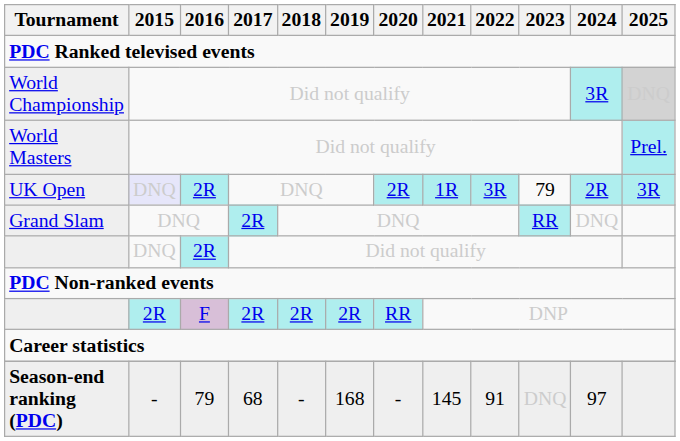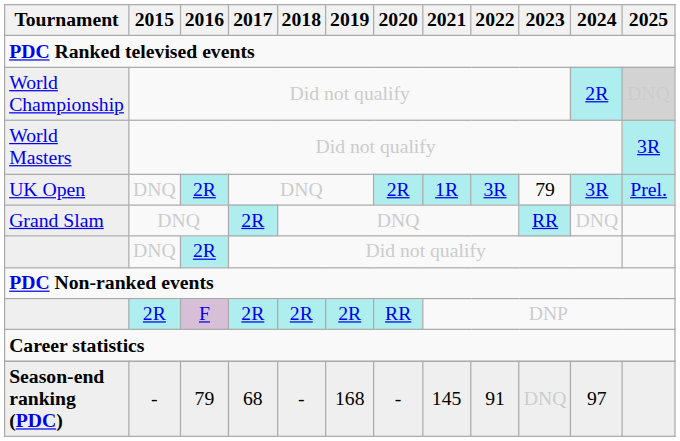(597, 93) 3R -> (597, 93) 2R
(649, 146) Prel. -> (649, 146) 3R
(154, 189) lavender background -> (154, 189) no background
(597, 189) 2R -> (597, 189) 3R
(649, 189) 3R -> (649, 189) Prel.
